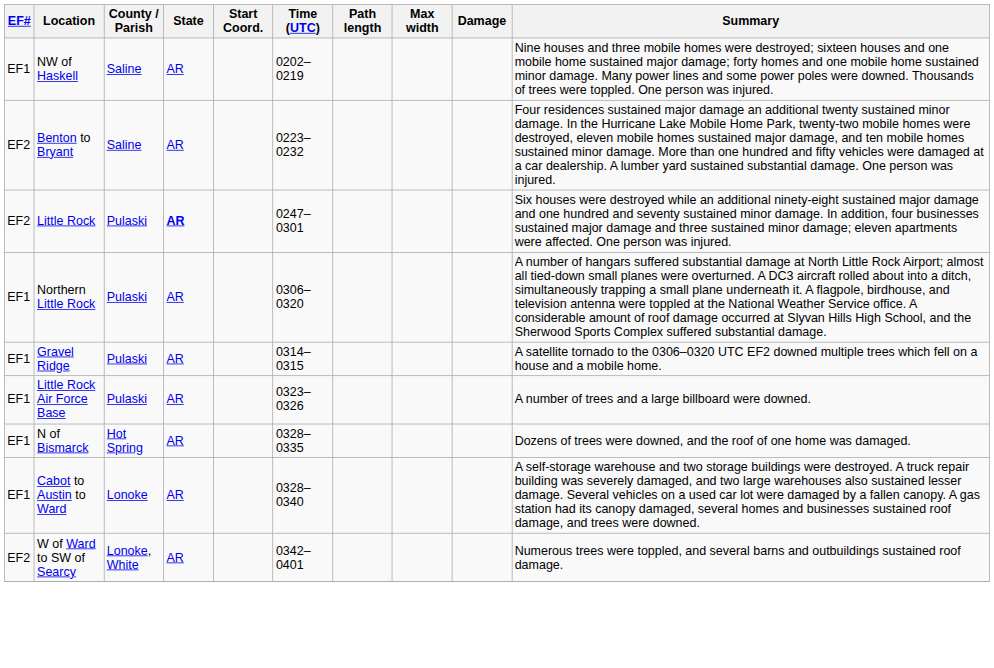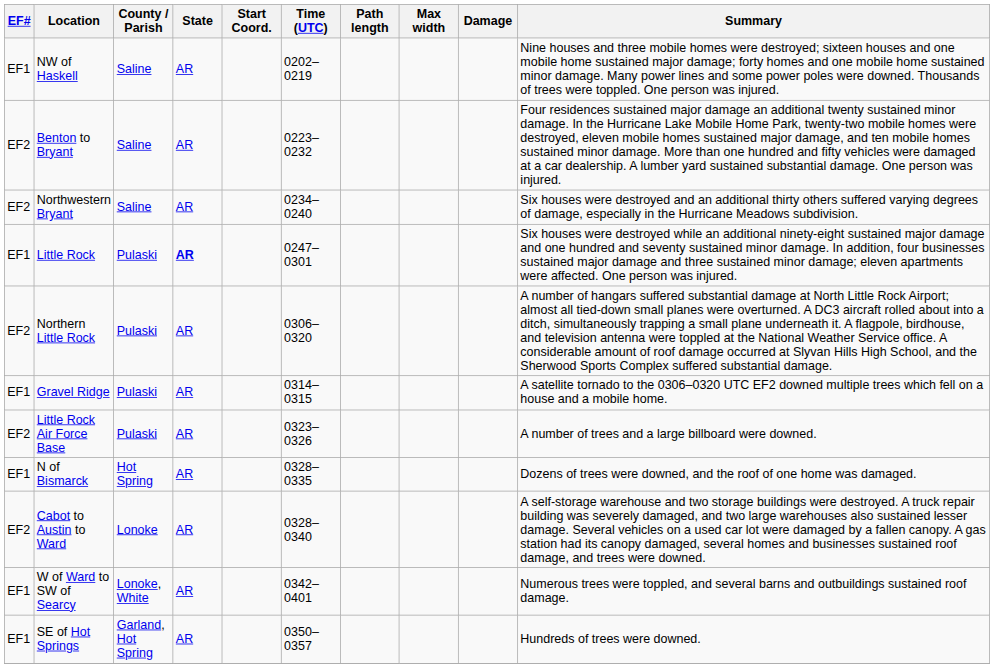+ row: (74, 207)
(19, 221) EF2 -> (19, 255) EF1
(19, 297) EF1 -> (19, 330) EF2
(19, 399) EF1 -> (19, 433) EF2
(19, 495) EF1 -> (19, 529) EF2
(19, 557) EF2 -> (19, 591) EF1
+ row: (64, 639)
